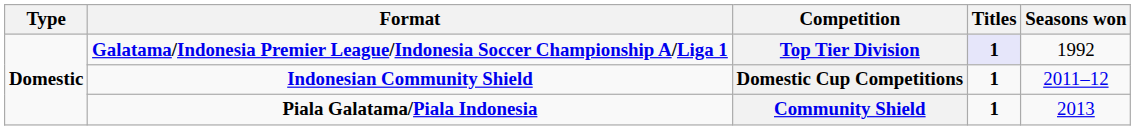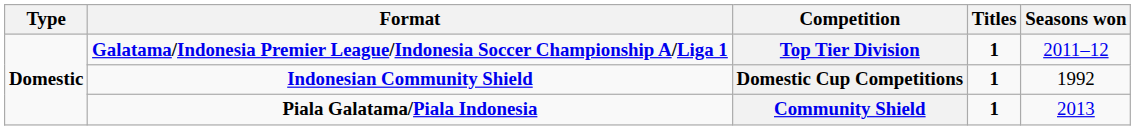(994, 49) lavender background -> (994, 49) no background
(1076, 49) 1992 -> (1076, 49) 2011–12
(1076, 79) 2011–12 -> (1076, 79) 1992
